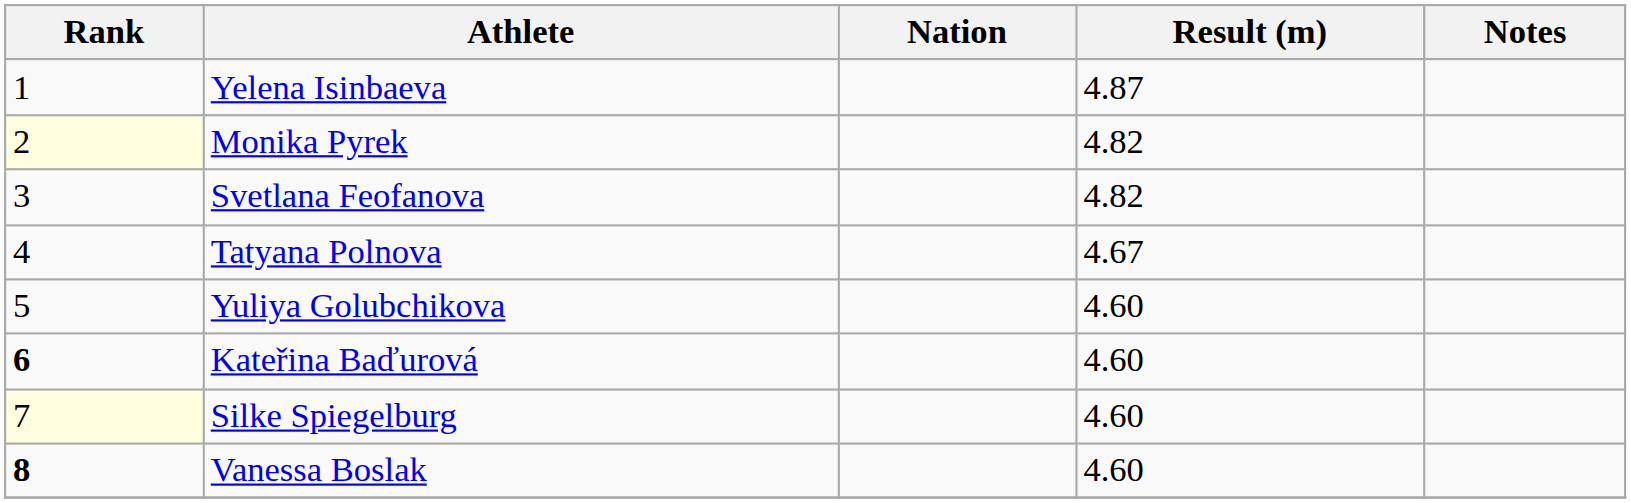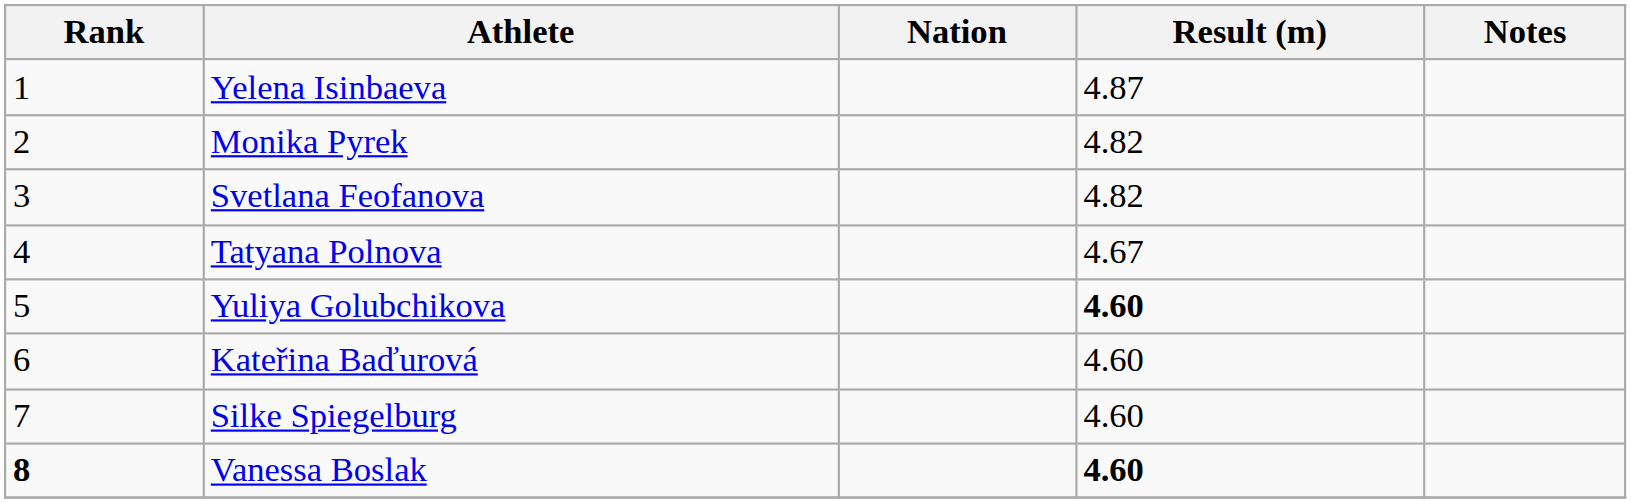(22, 141) lightyellow background -> (22, 141) no background
(1114, 305) normal -> (1114, 305) bold
(22, 360) bold -> (22, 360) normal
(22, 415) lightyellow background -> (22, 415) no background
(1114, 470) normal -> (1114, 470) bold
